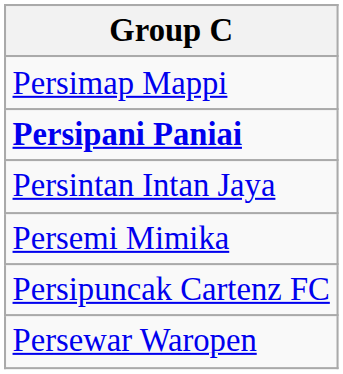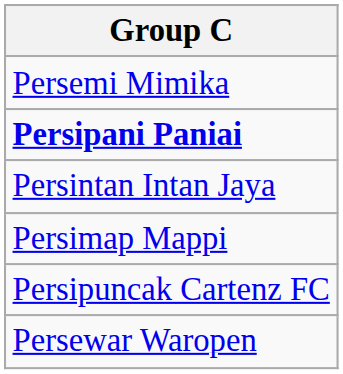(120, 82) Persimap Mappi -> (121, 82) Persemi Mimika
(121, 237) Persemi Mimika -> (120, 237) Persimap Mappi
